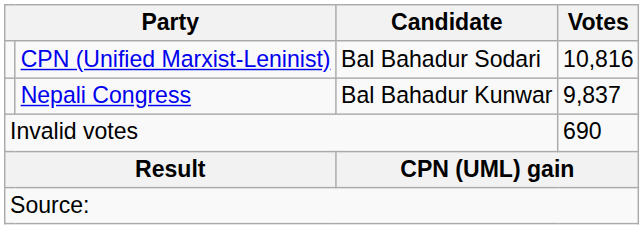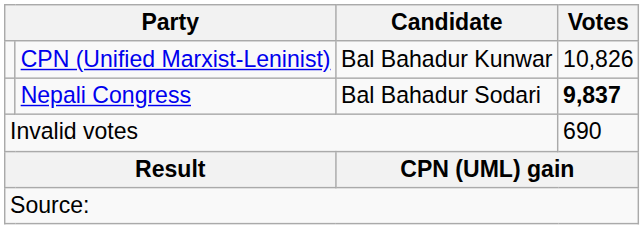(441, 59) Bal Bahadur Sodari -> (447, 59) Bal Bahadur Kunwar
(598, 59) 10,816 -> (598, 59) 10,826
(447, 95) Bal Bahadur Kunwar -> (441, 95) Bal Bahadur Sodari
(592, 95) normal -> (592, 95) bold
